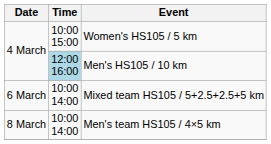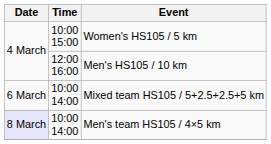(65, 65) lightblue background -> (65, 65) no background
(26, 124) no background -> (26, 124) lavender background
